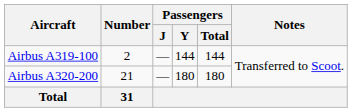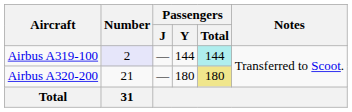(127, 55) no background -> (127, 55) lavender background
(215, 55) no background -> (215, 55) paleturquoise background
(215, 76) no background -> (215, 76) khaki background
